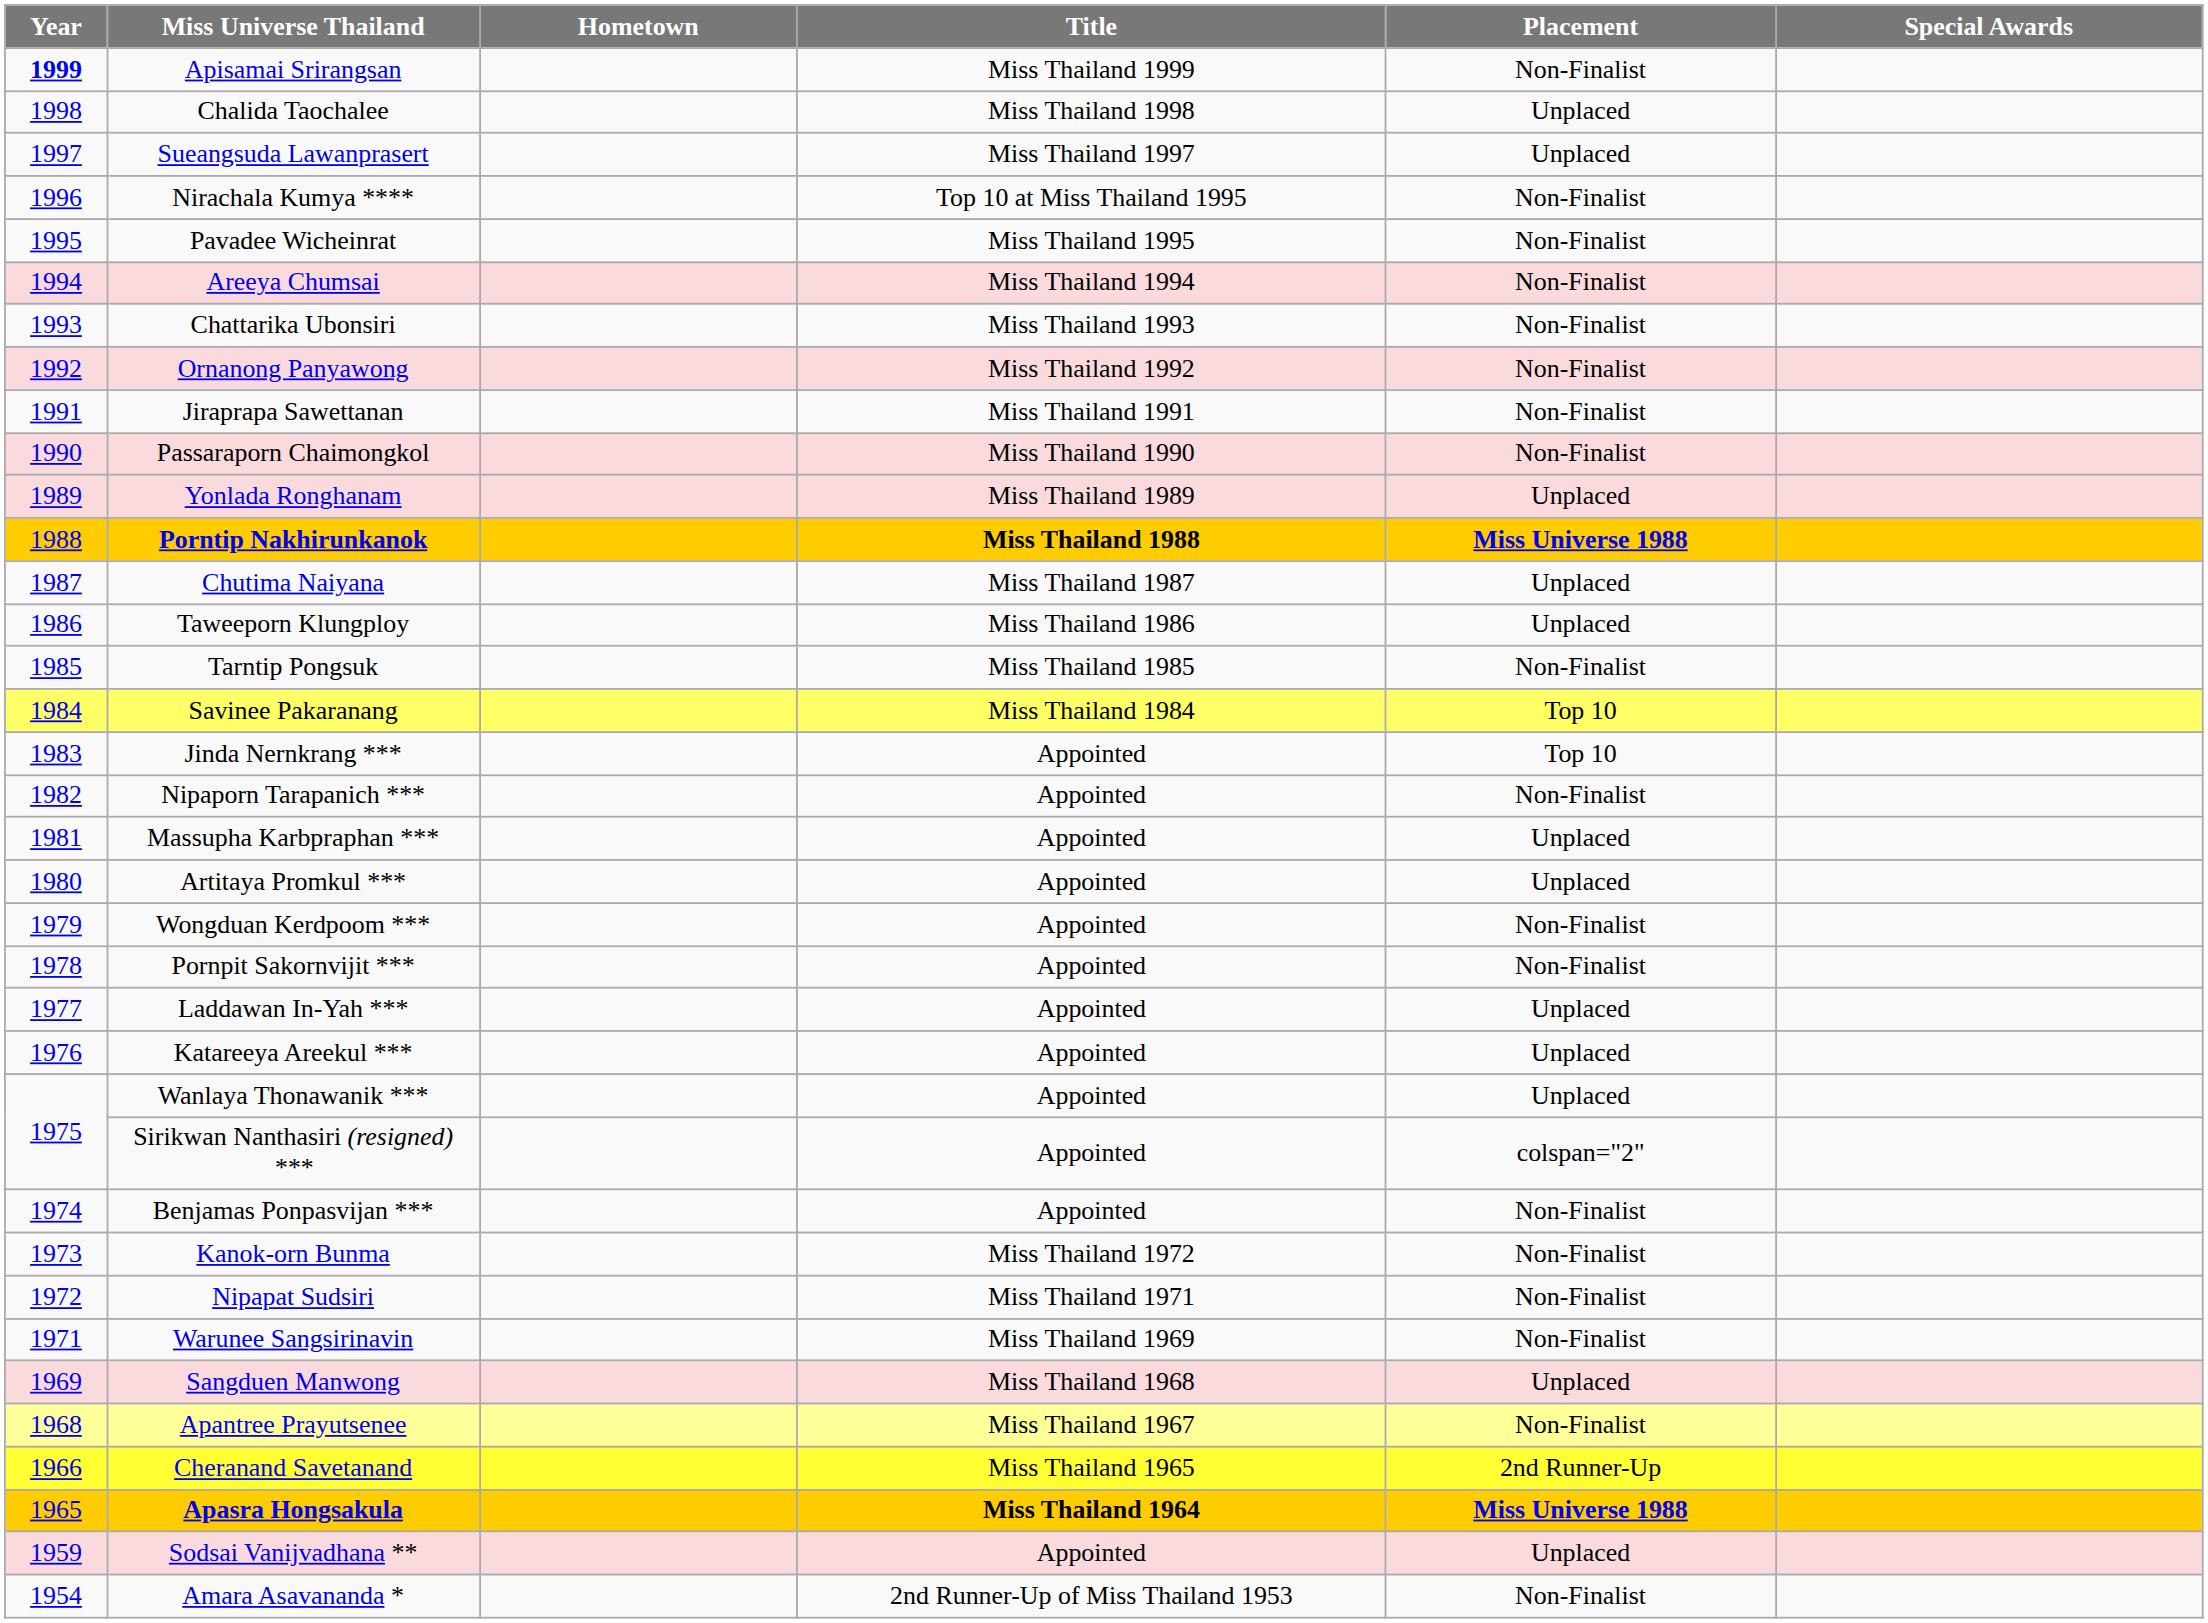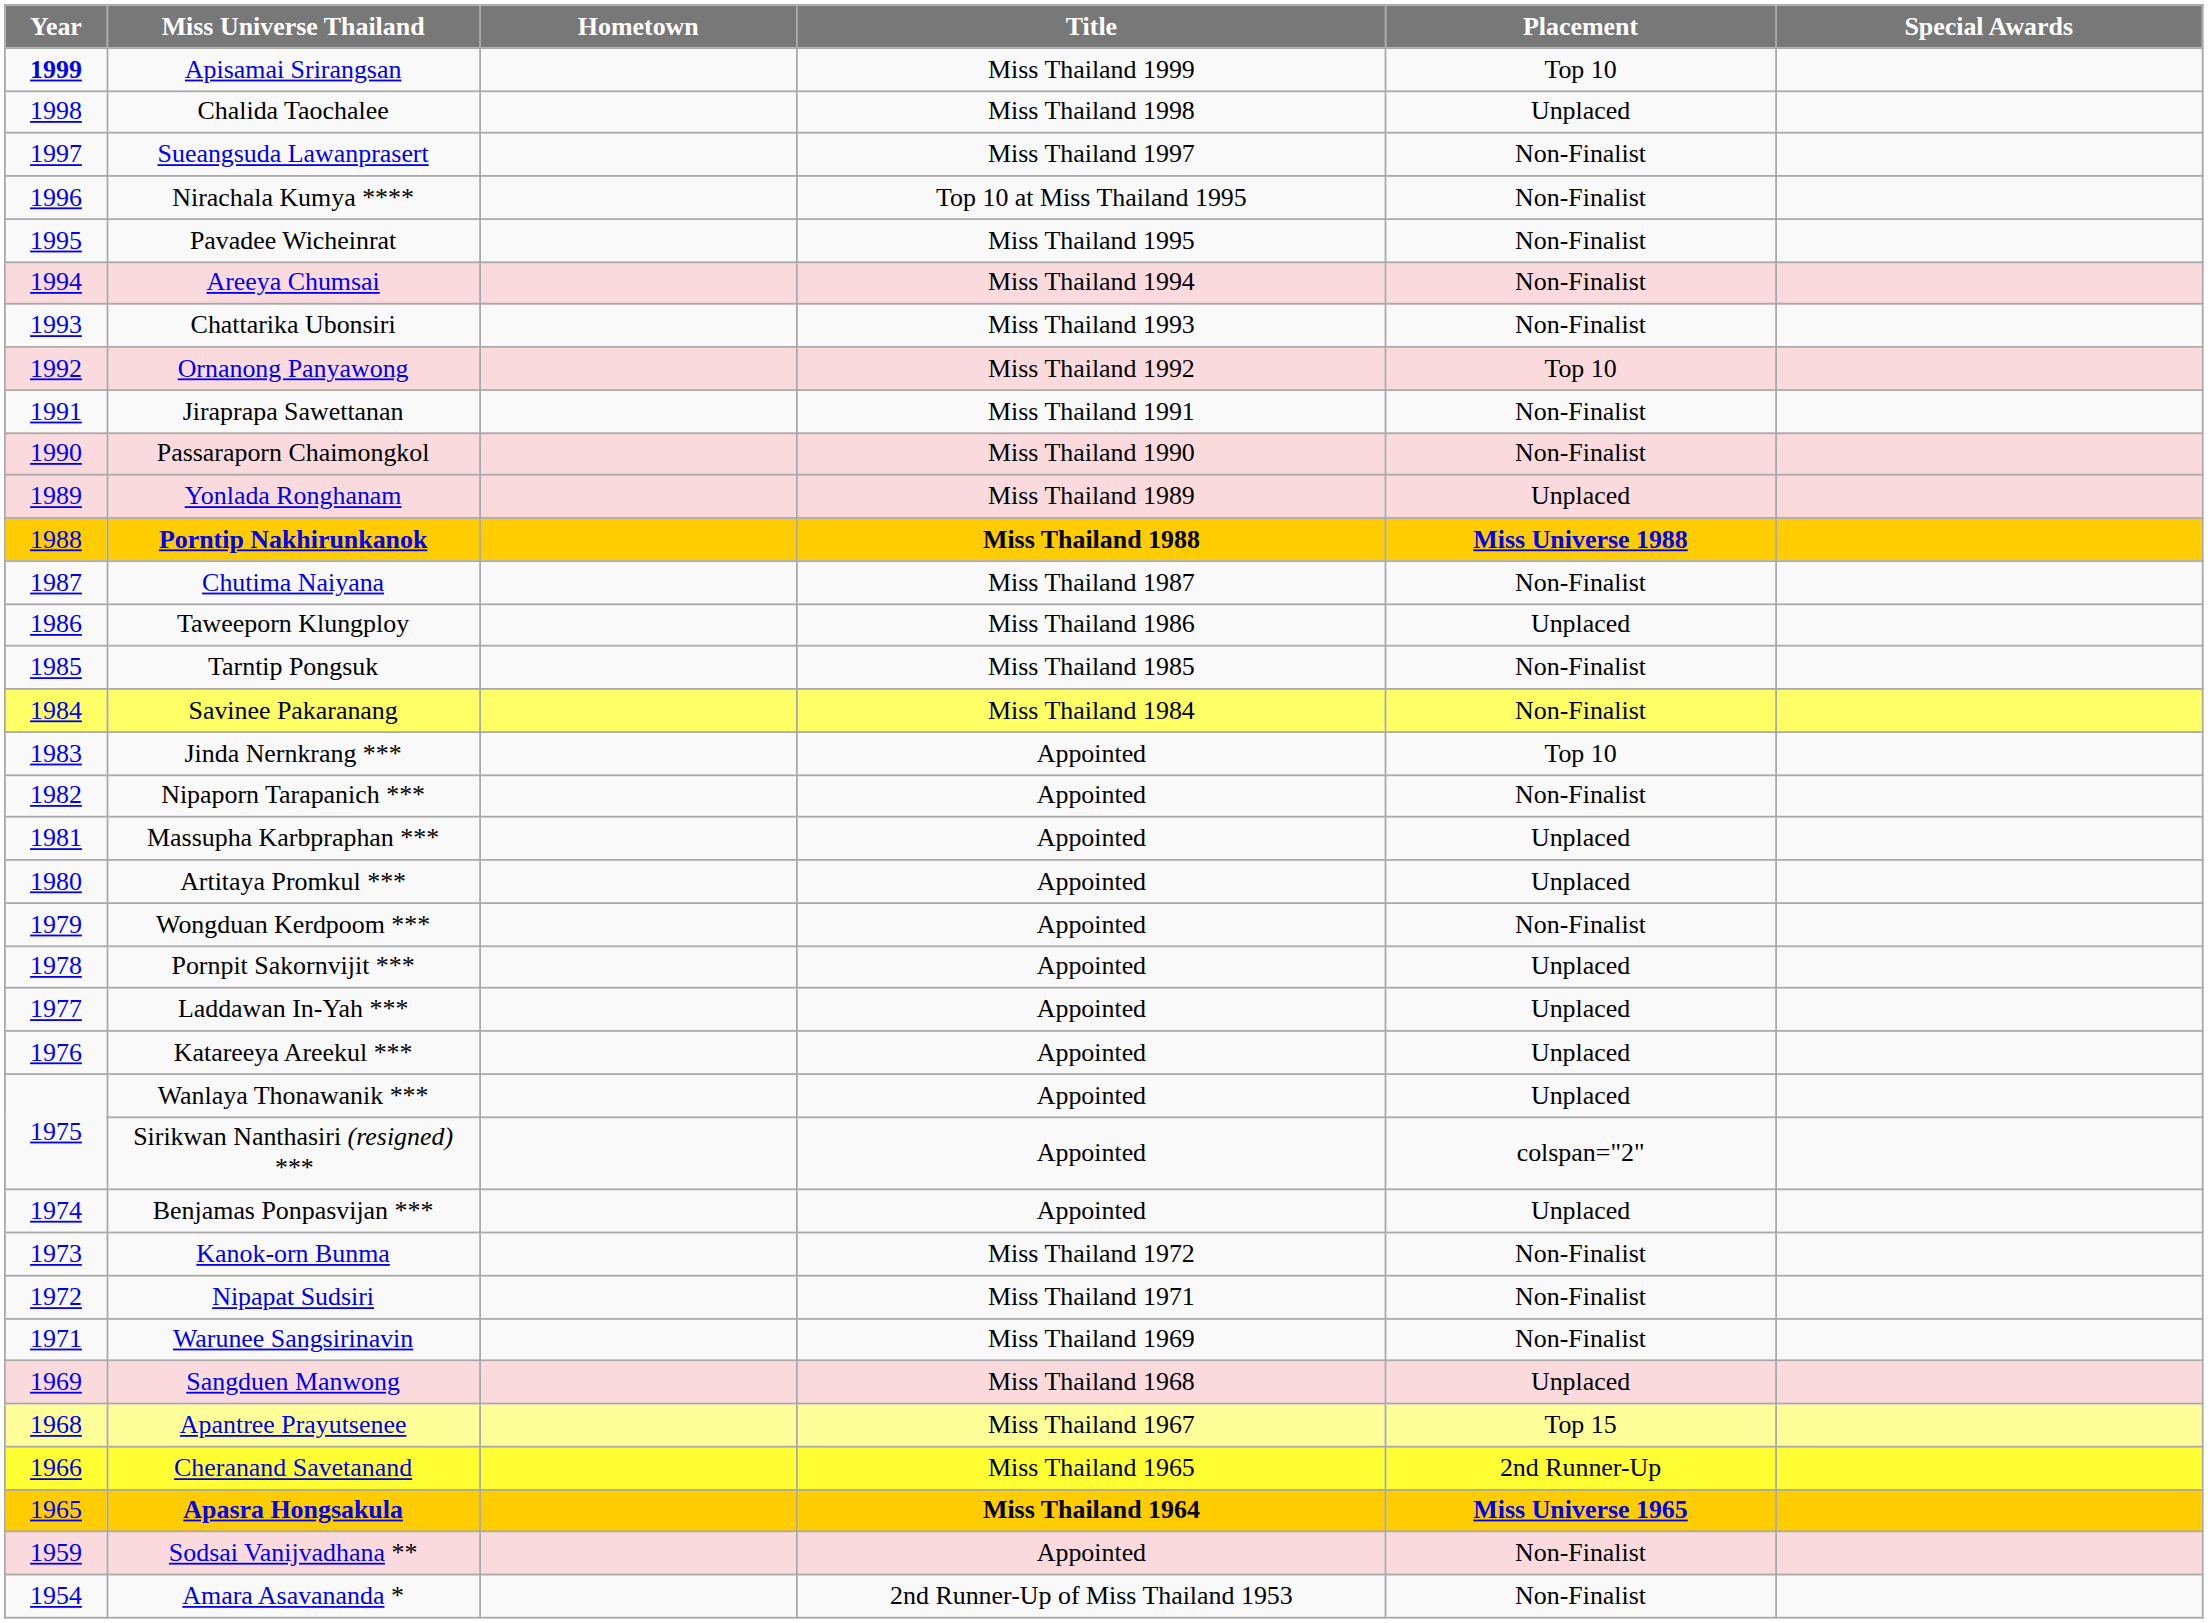(1581, 69) Non-Finalist -> (1581, 69) Top 10
(1581, 154) Unplaced -> (1581, 154) Non-Finalist
(1581, 368) Non-Finalist -> (1581, 368) Top 10
(1581, 582) Unplaced -> (1581, 582) Non-Finalist
(1581, 710) Top 10 -> (1581, 710) Non-Finalist
(1581, 966) Non-Finalist -> (1581, 966) Unplaced
(1581, 1211) Non-Finalist -> (1581, 1211) Unplaced
(1581, 1424) Non-Finalist -> (1581, 1424) Top 15
(1581, 1510) Miss Universe 1988 -> (1581, 1510) Miss Universe 1965
(1581, 1553) Unplaced -> (1581, 1553) Non-Finalist
